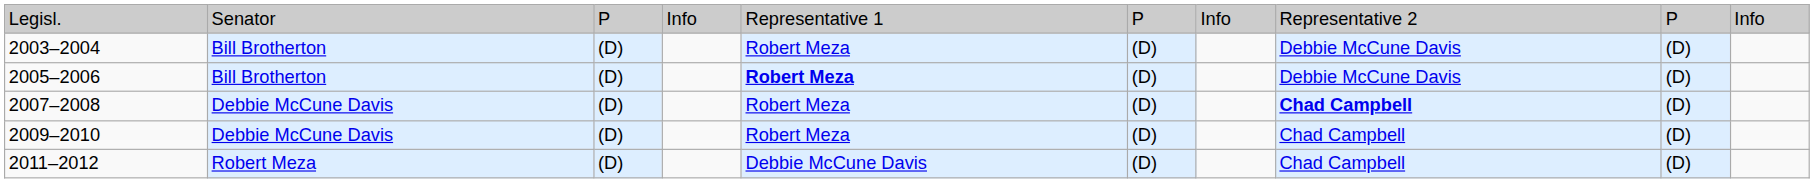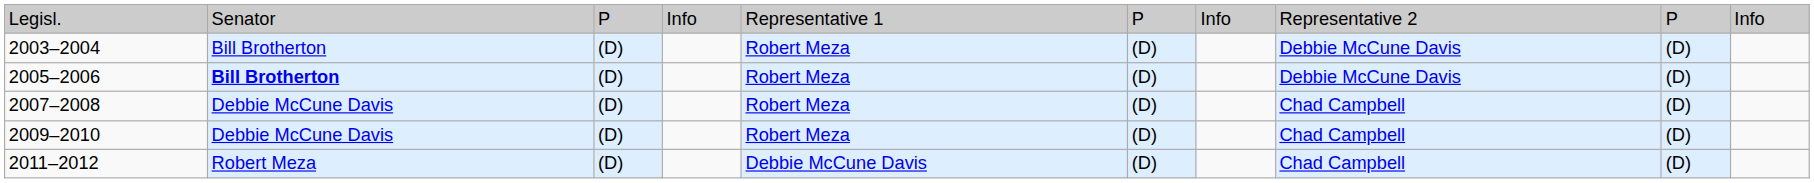(269, 76) normal -> (275, 76) bold
(800, 76) bold -> (798, 76) normal
(1346, 105) bold -> (1342, 105) normal
